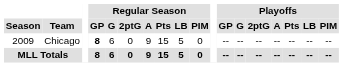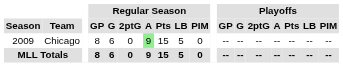(97, 40) bold -> (97, 40) normal
(149, 40) no background -> (149, 40) lightgreen background
